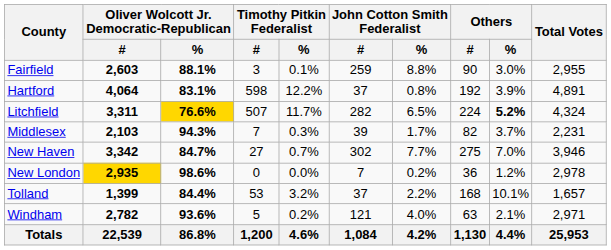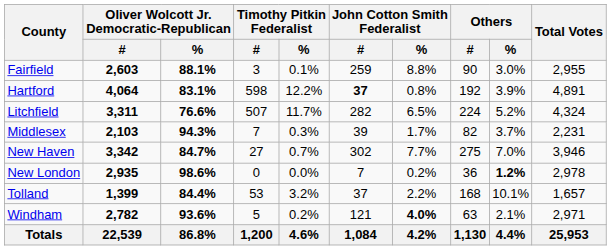(361, 91) normal -> (361, 91) bold
(197, 111) gold background -> (197, 111) no background
(511, 111) bold -> (511, 111) normal
(122, 173) gold background -> (122, 173) no background
(511, 173) normal -> (511, 173) bold
(422, 214) normal -> (422, 214) bold
